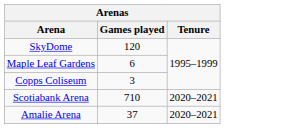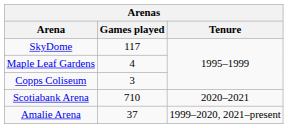(132, 47) 120 -> (132, 47) 117
(132, 64) 6 -> (132, 64) 4
(194, 115) 2020–2021 -> (225, 115) 1999–2020, 2021–present
